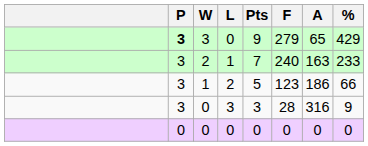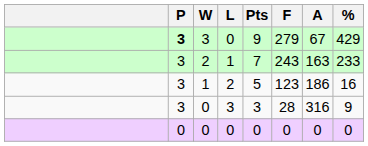(318, 38) 65 -> (318, 38) 67
(287, 61) 240 -> (287, 61) 243
(348, 84) 66 -> (348, 84) 16
